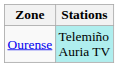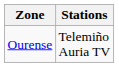(84, 44) paleturquoise background -> (84, 44) no background
